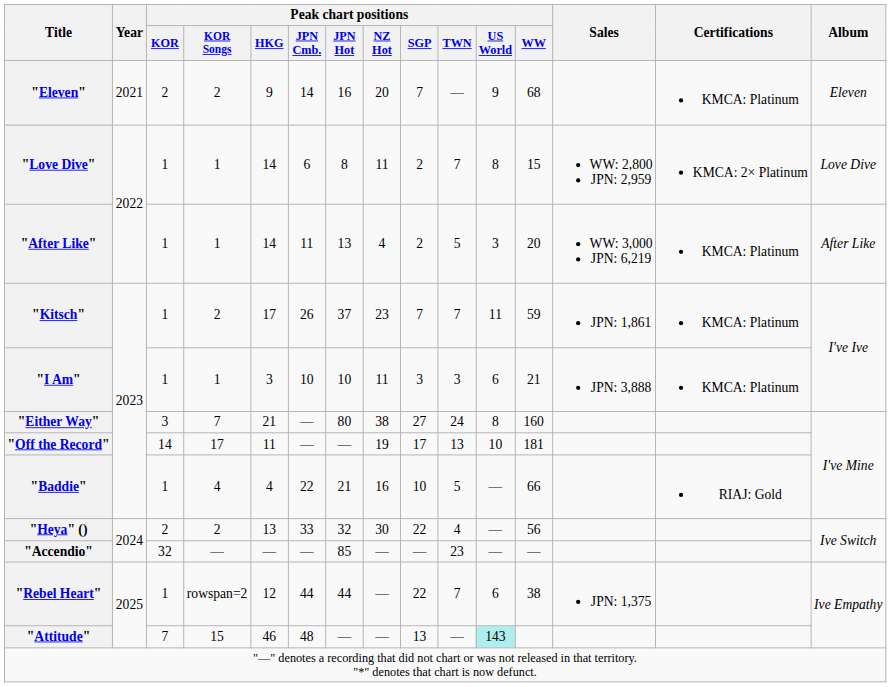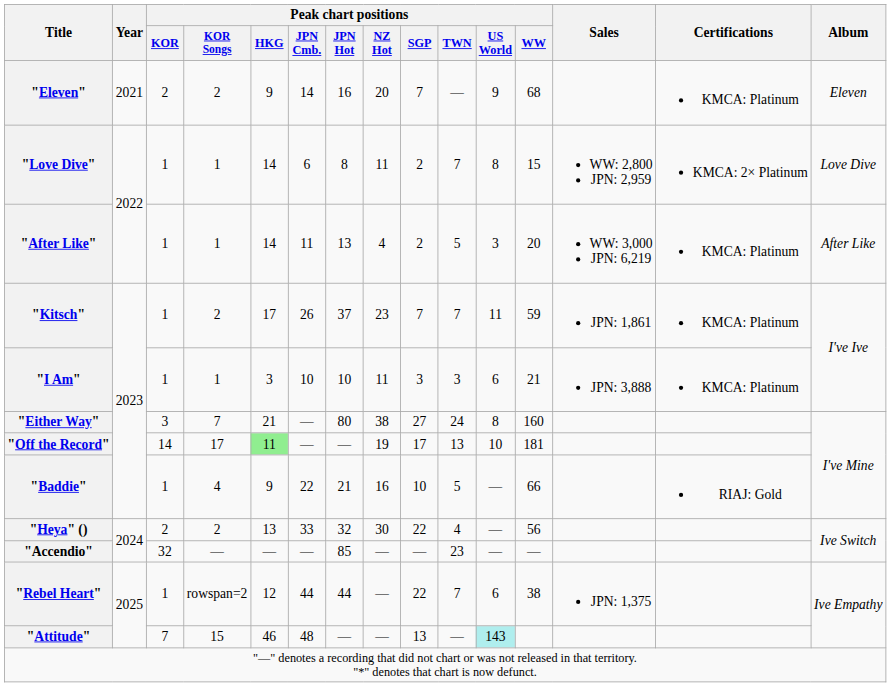(269, 444) no background -> (269, 444) lightgreen background
(269, 486) 4 -> (269, 486) 9
